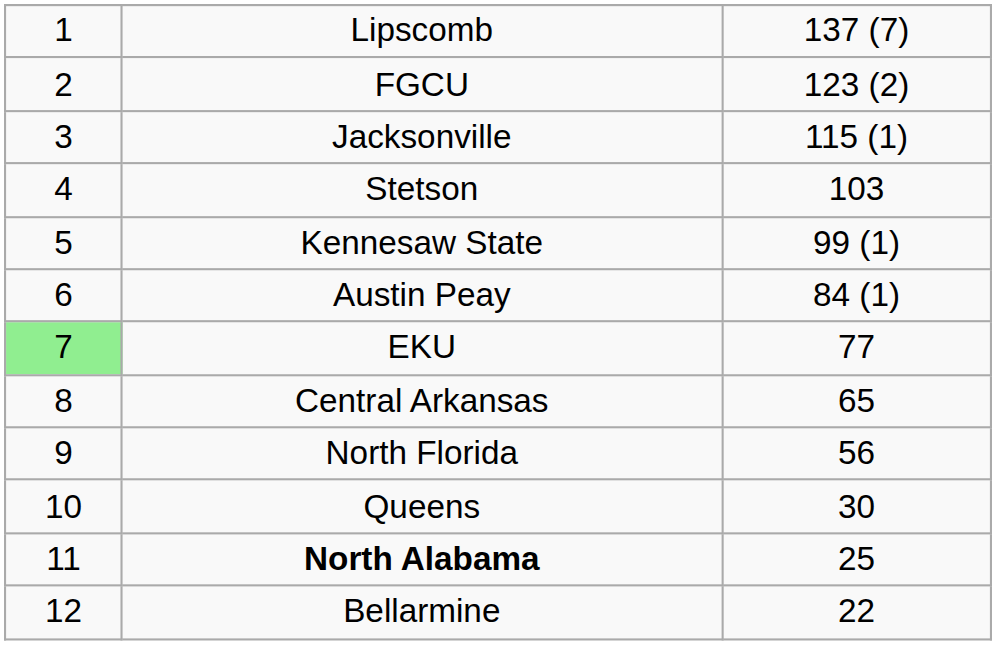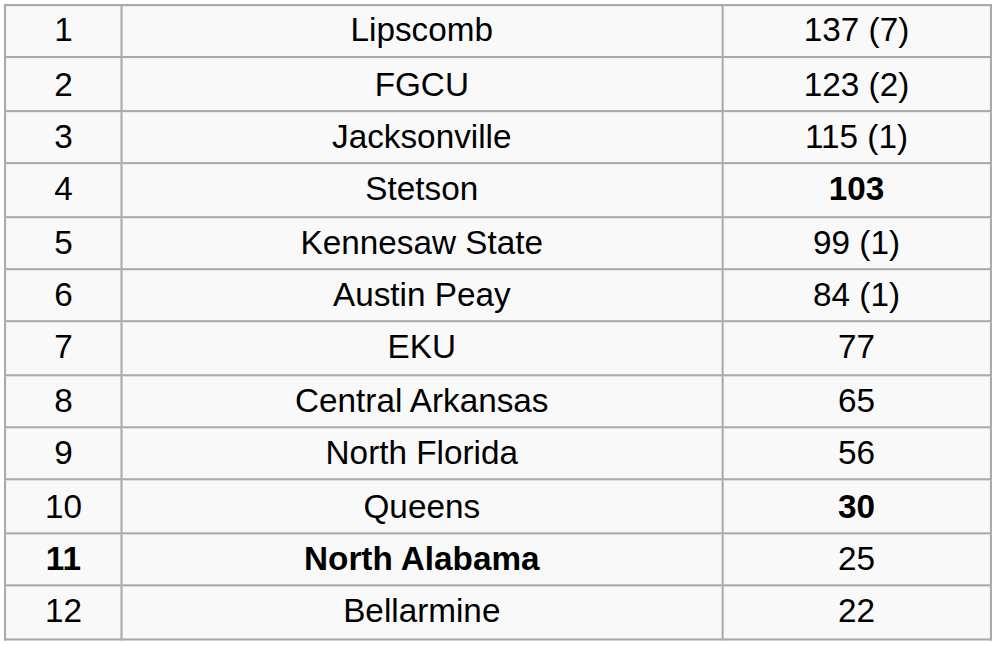(857, 189) normal -> (857, 189) bold
(63, 347) lightgreen background -> (63, 347) no background
(857, 505) normal -> (857, 505) bold
(63, 558) normal -> (63, 558) bold
